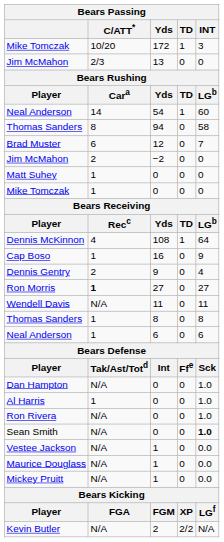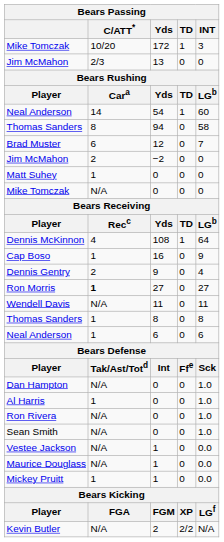(93, 190) 1 -> (99, 190) N/A
(205, 432) bold -> (205, 432) normal
(99, 479) N/A -> (93, 479) 1
